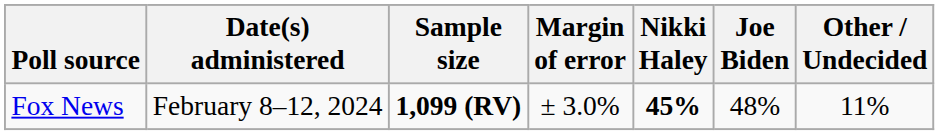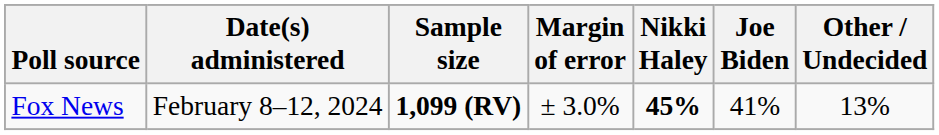(755, 105) 48% -> (755, 105) 41%
(865, 105) 11% -> (865, 105) 13%
